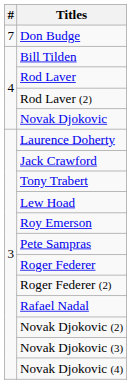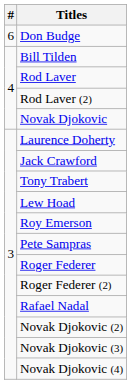(11, 35) 7 -> (11, 35) 6
